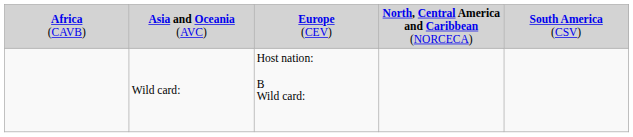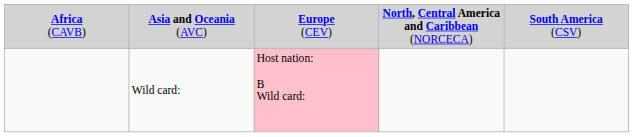(285, 77) no background -> (285, 77) pink background
